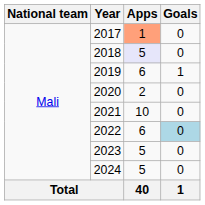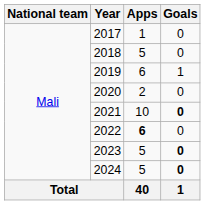(142, 33) lightsalmon background -> (142, 33) no background
(142, 53) lavender background -> (142, 53) no background
(180, 111) normal -> (180, 111) bold
(142, 131) normal -> (142, 131) bold
(180, 131) lightblue background -> (180, 131) no background
(180, 151) normal -> (180, 151) bold
(180, 170) normal -> (180, 170) bold
